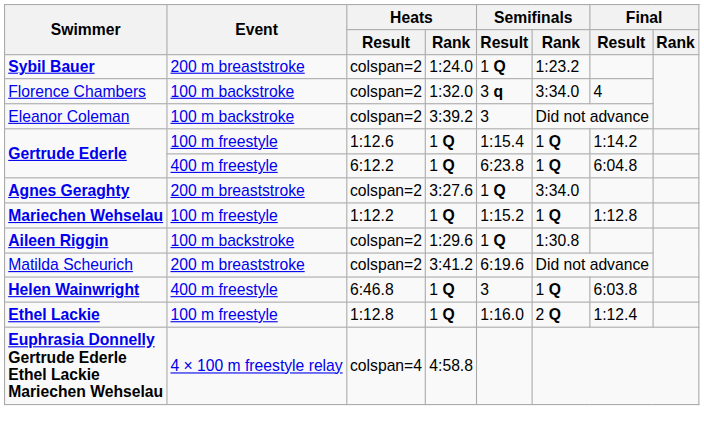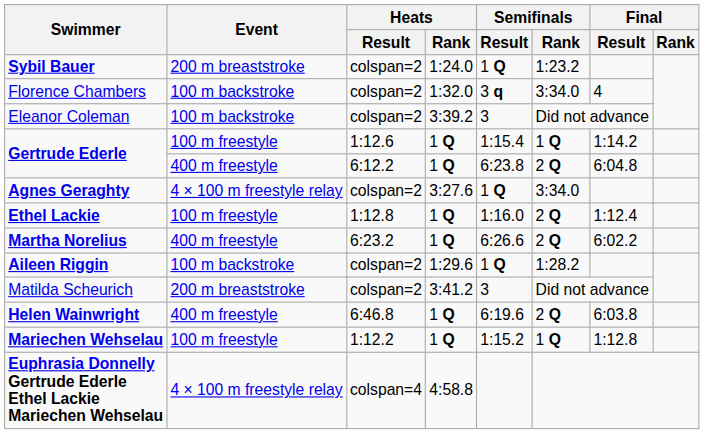(548, 166) 1 Q -> (548, 166) 2 Q
(238, 191) 200 m breaststroke -> (257, 191) 4 × 100 m freestyle relay
rows swapped: (54, 315) <-> (86, 216)
+ row: (68, 241)
(557, 241) 1:30.8 -> (557, 265) 1:28.2
(502, 265) 6:19.6 -> (485, 290) 3
(485, 290) 3 -> (502, 315) 6:19.6
(548, 290) 1 Q -> (548, 315) 2 Q
